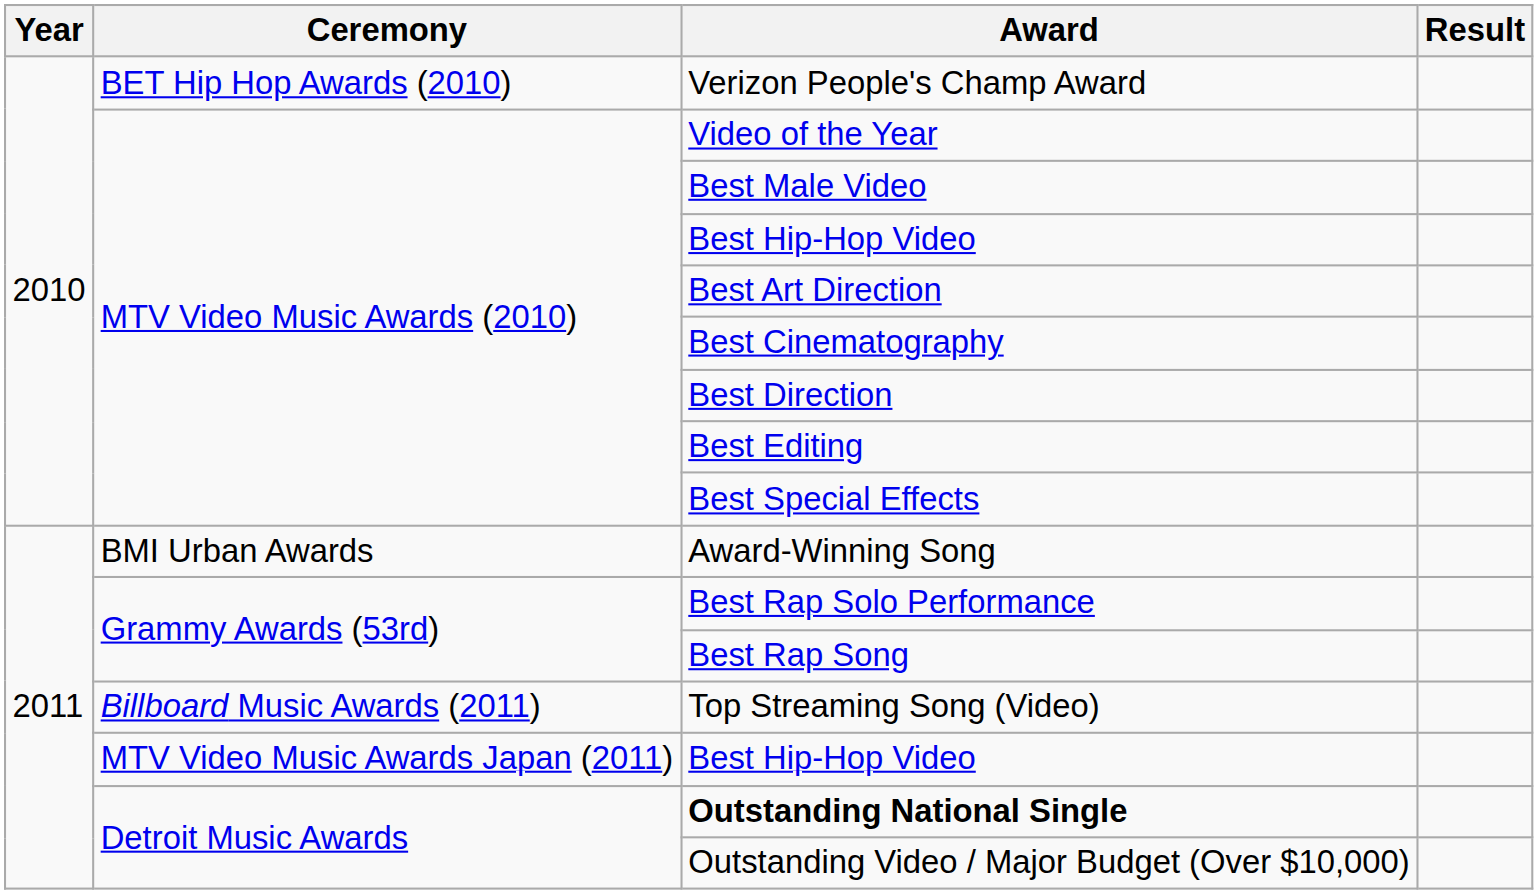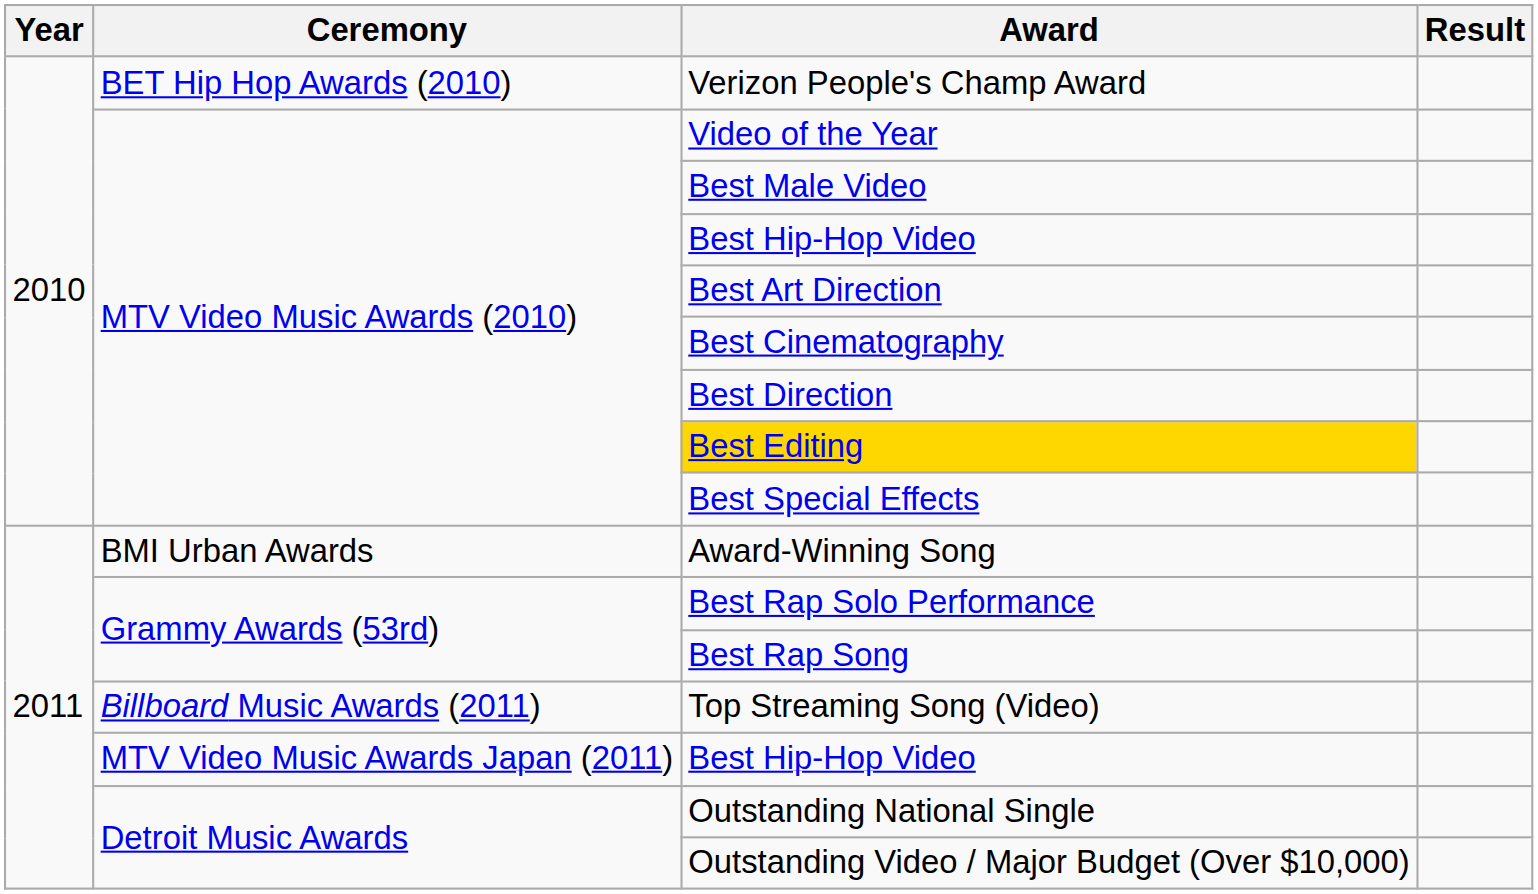(776, 446) no background -> (776, 446) gold background
(908, 810) bold -> (892, 810) normal
